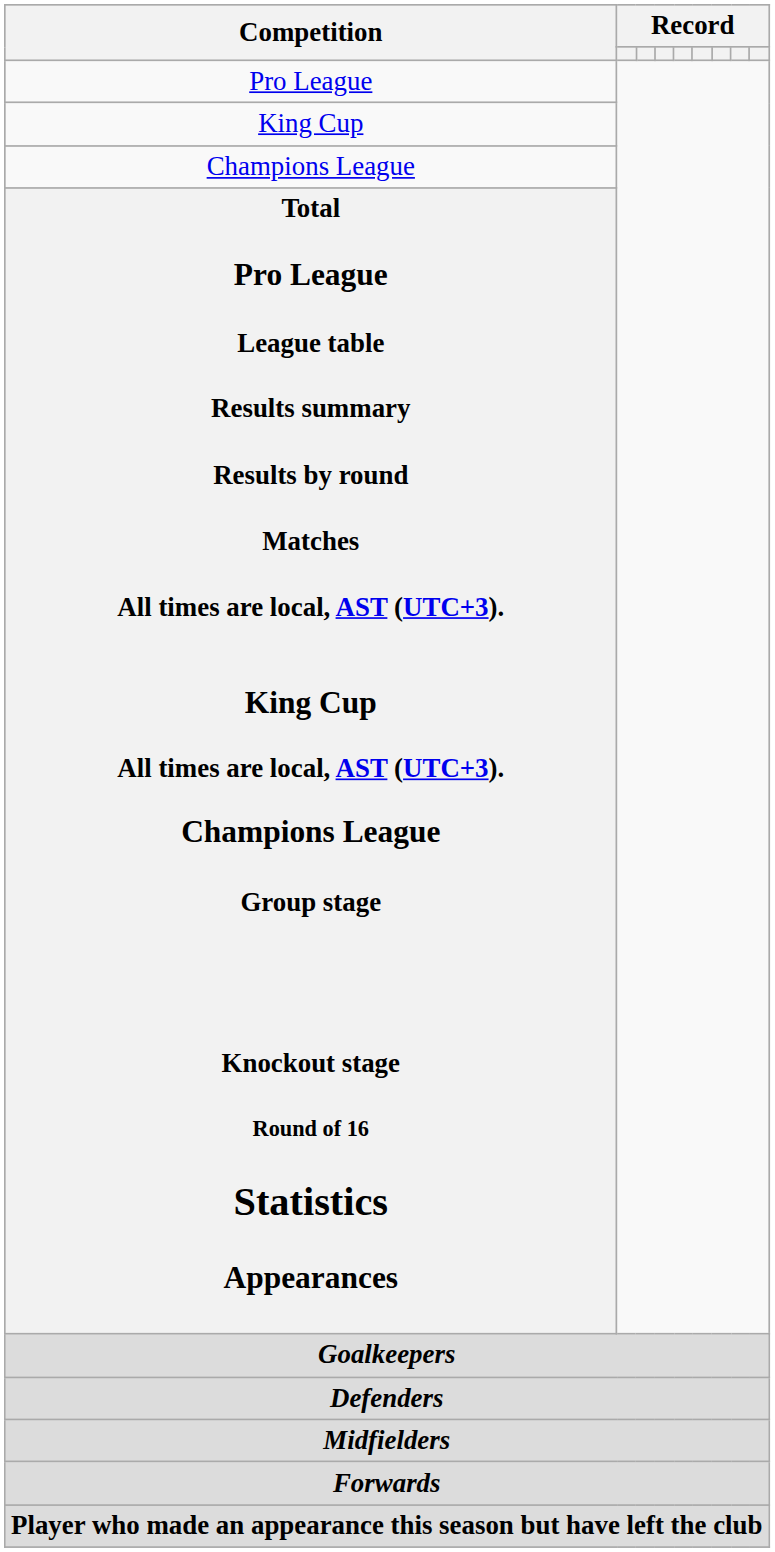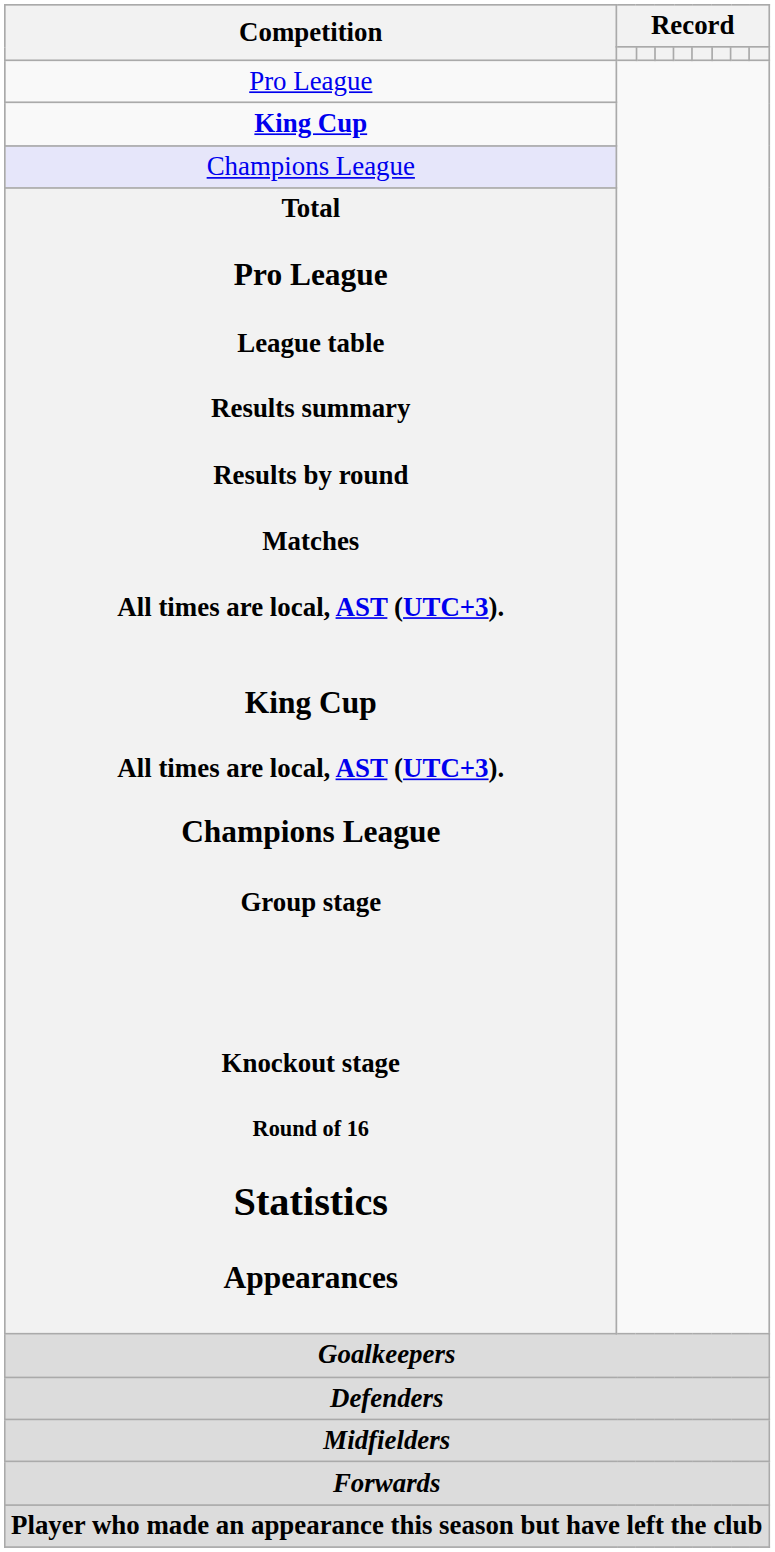(311, 123) normal -> (311, 123) bold
(311, 166) no background -> (311, 166) lavender background
